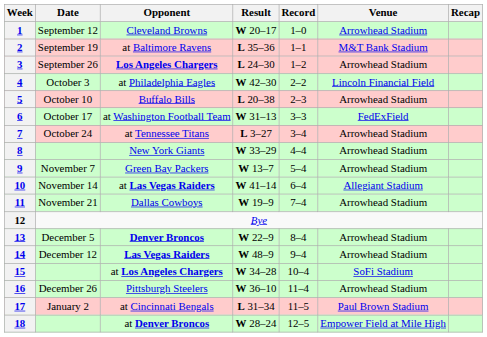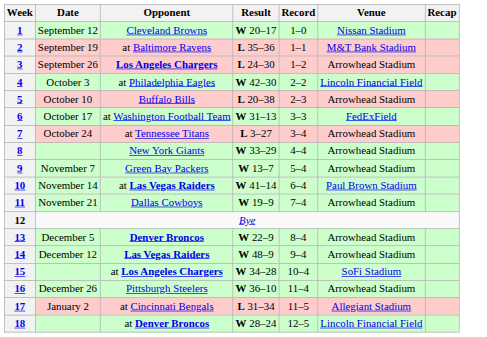(383, 30) Arrowhead Stadium -> (371, 30) Nissan Stadium
(383, 185) Allegiant Stadium -> (371, 185) Paul Brown Stadium
(383, 306) Paul Brown Stadium -> (371, 306) Allegiant Stadium
(383, 323) Empower Field at Mile High -> (371, 323) Lincoln Financial Field
